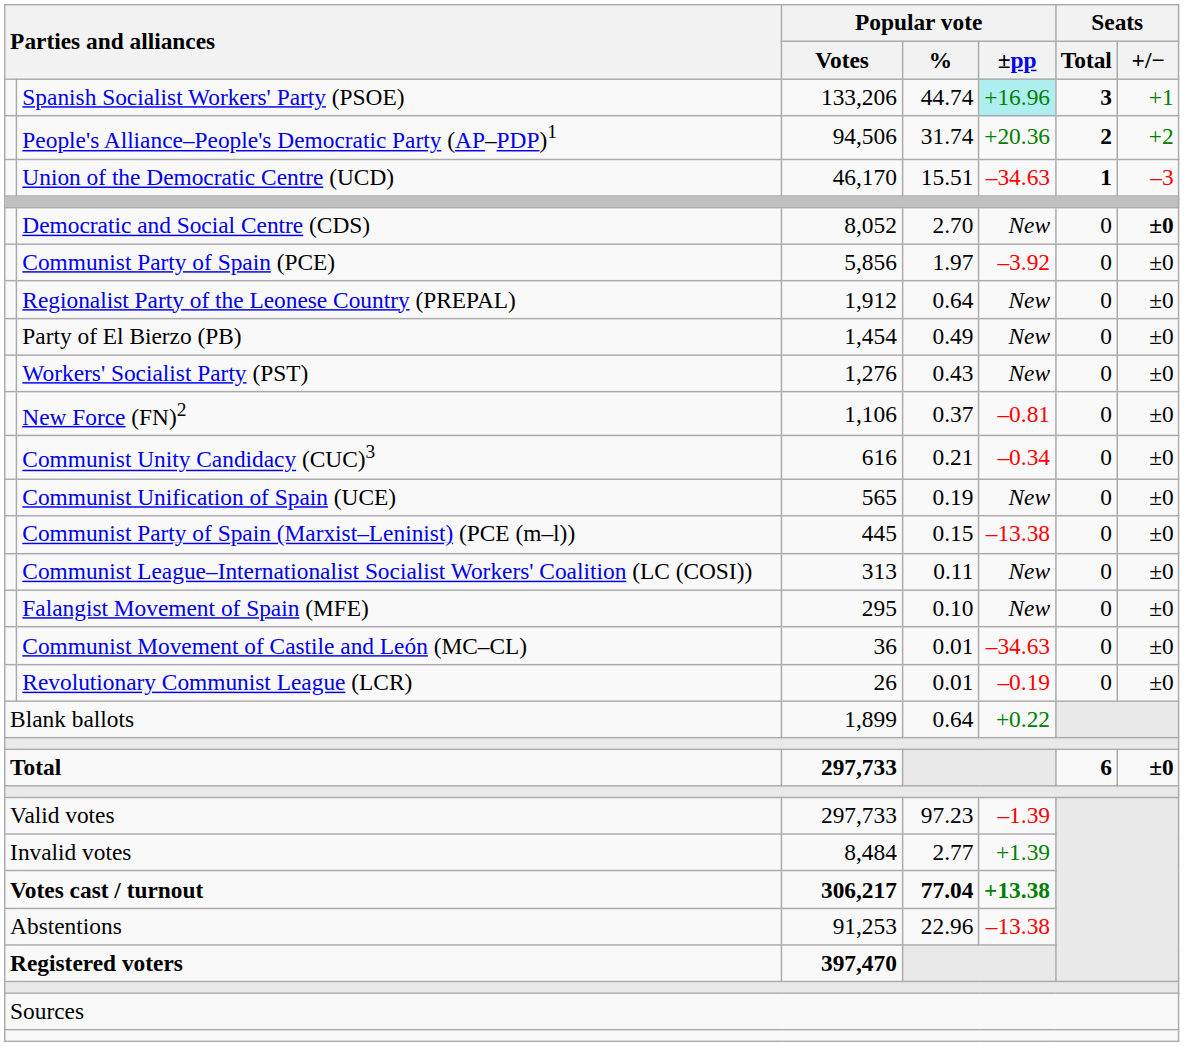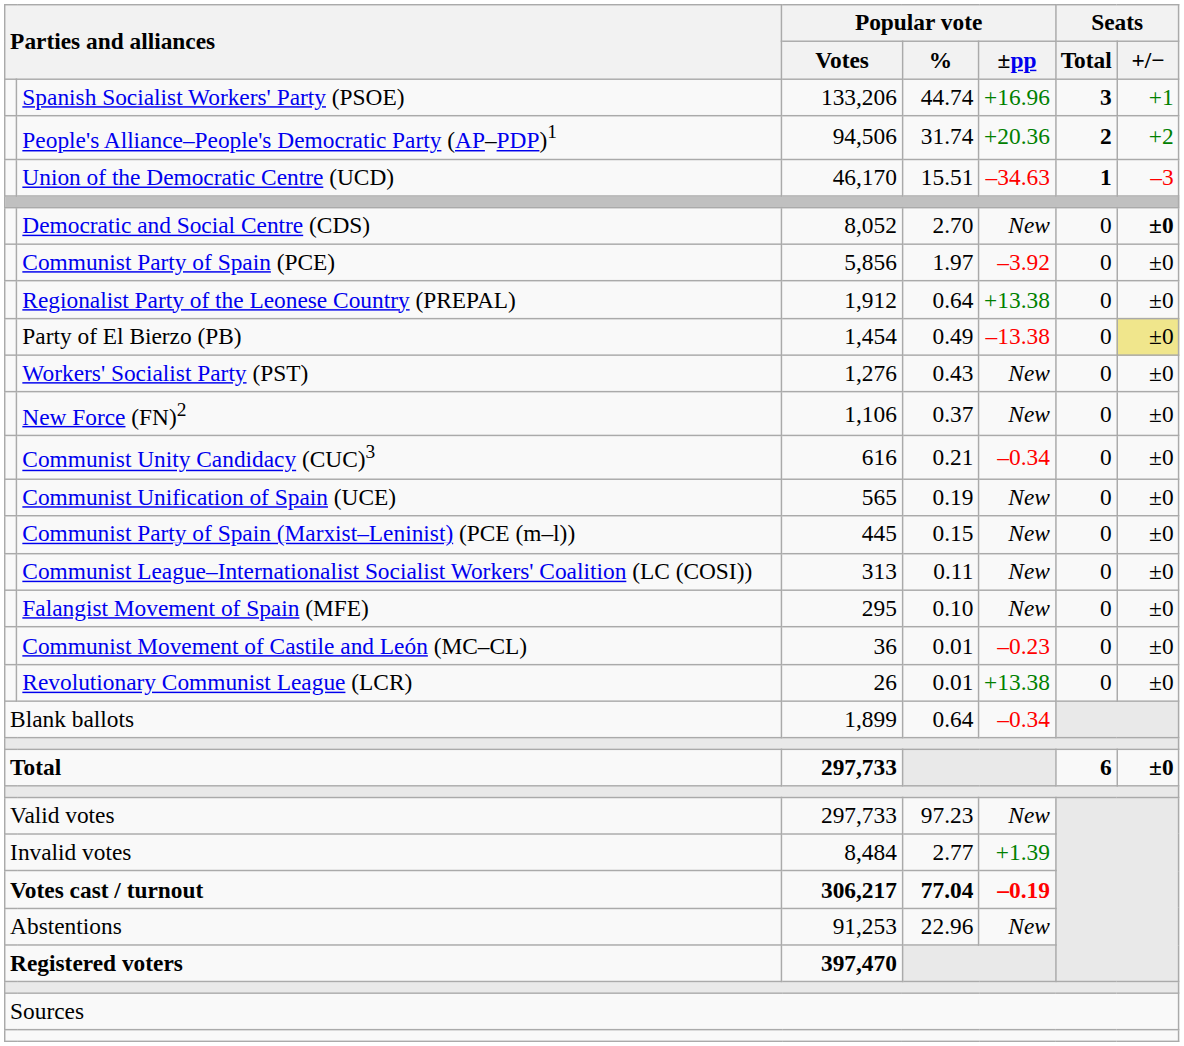(1017, 97) paleturquoise background -> (1017, 97) no background
(1029, 299) New -> (1017, 299) +13.38
(1029, 336) New -> (1018, 336) –13.38
(1161, 336) no background -> (1161, 336) khaki background
(1024, 413) –0.81 -> (1029, 413) New
(1018, 534) –13.38 -> (1029, 534) New
(1018, 645) –34.63 -> (1024, 645) –0.23
(1024, 682) –0.19 -> (1017, 682) +13.38
(1023, 719) +0.22 -> (1024, 719) –0.34
(1024, 815) –1.39 -> (1029, 815) New
(1017, 889) +13.38 -> (1024, 889) –0.19
(1018, 926) –13.38 -> (1029, 926) New
